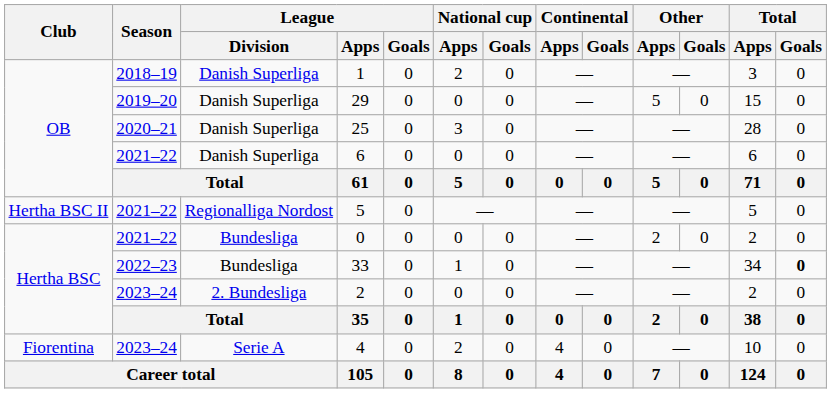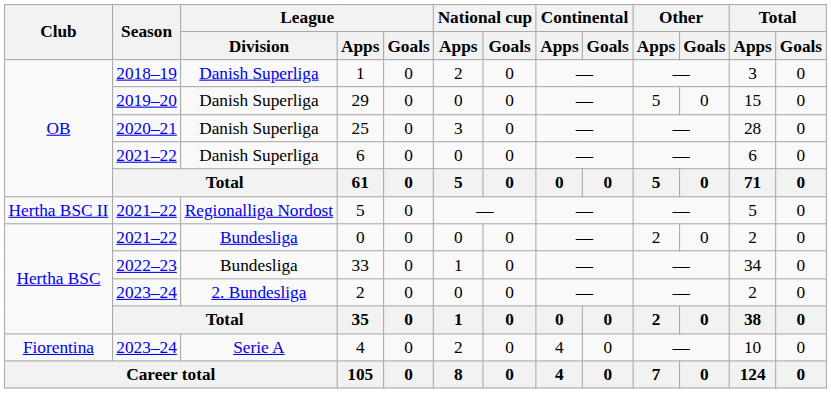(801, 264) bold -> (801, 264) normal
